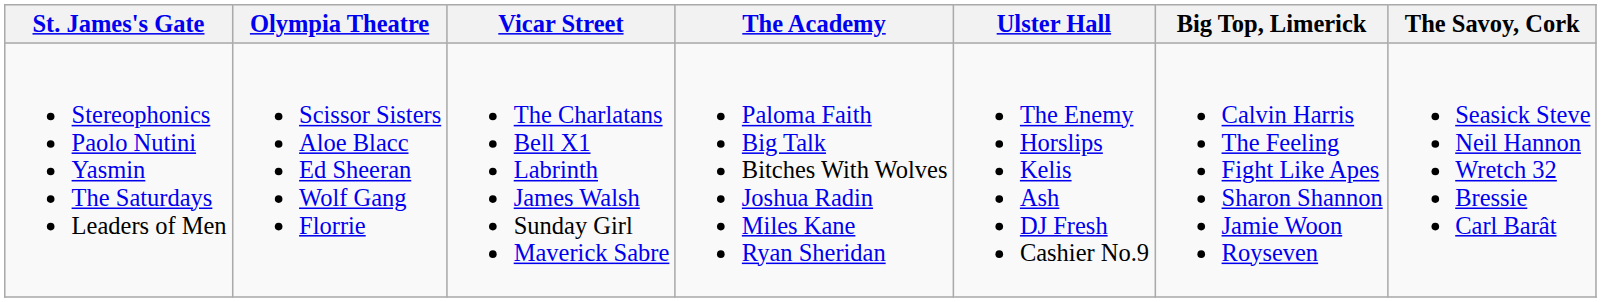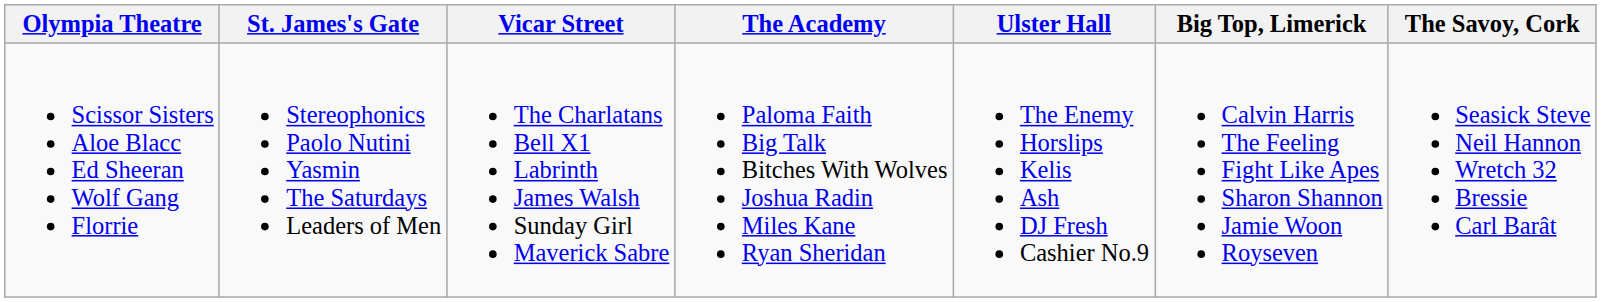columns swapped: (118, 23) <-> (340, 23)
